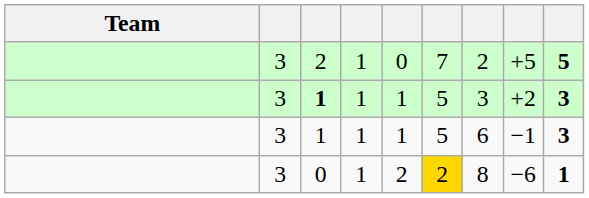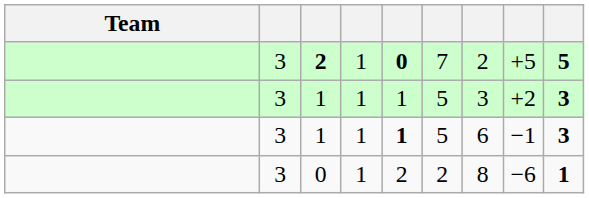(321, 60) normal -> (321, 60) bold
(402, 60) normal -> (402, 60) bold
(321, 98) bold -> (321, 98) normal
(402, 135) normal -> (402, 135) bold
(442, 173) gold background -> (442, 173) no background
